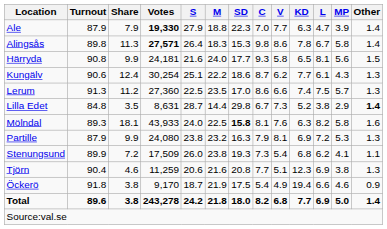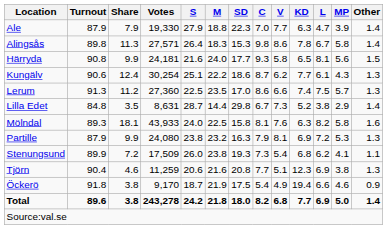(164, 28) bold -> (164, 28) normal
(164, 43) bold -> (164, 43) normal
(373, 106) bold -> (373, 106) normal
(241, 122) bold -> (241, 122) normal
